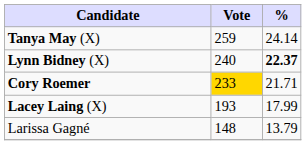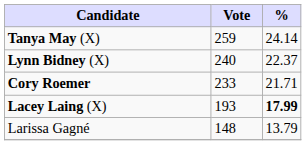(282, 60) bold -> (282, 60) normal
(225, 83) gold background -> (225, 83) no background
(282, 106) normal -> (282, 106) bold
